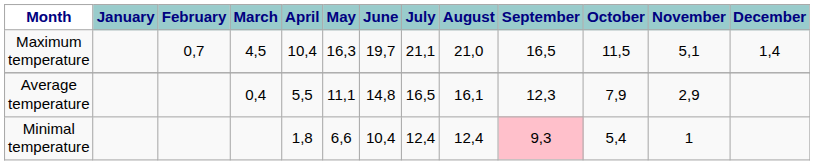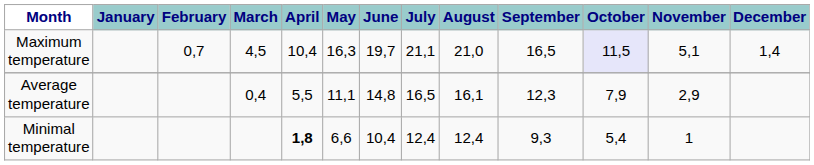(616, 51) no background -> (616, 51) lavender background
(302, 138) normal -> (302, 138) bold
(541, 138) pink background -> (541, 138) no background
